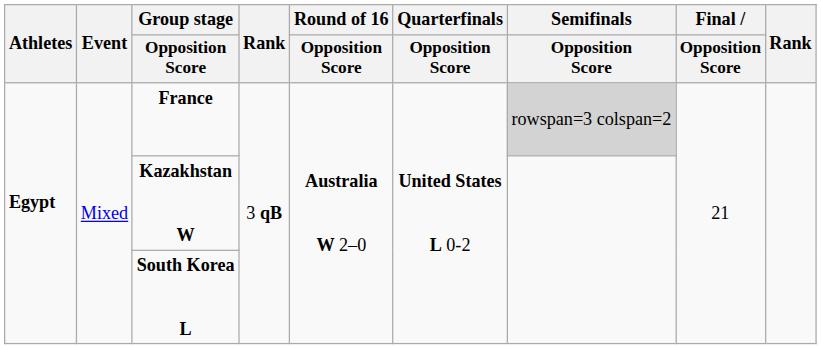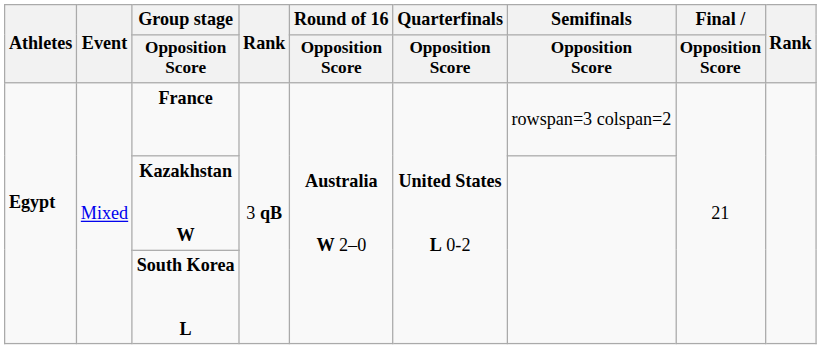(591, 119) lightgrey background -> (591, 119) no background
